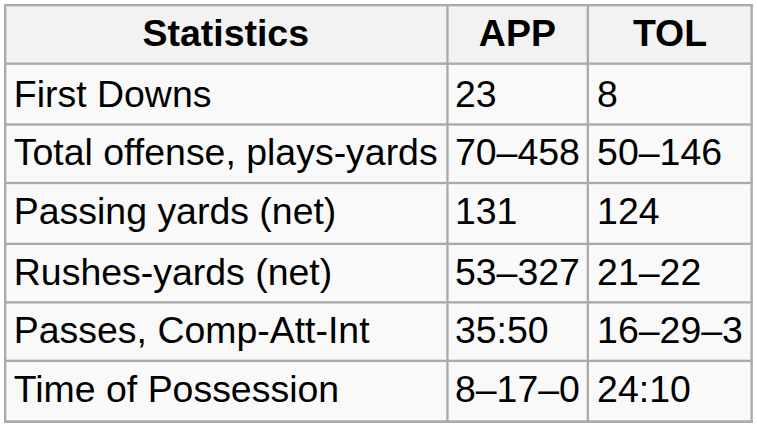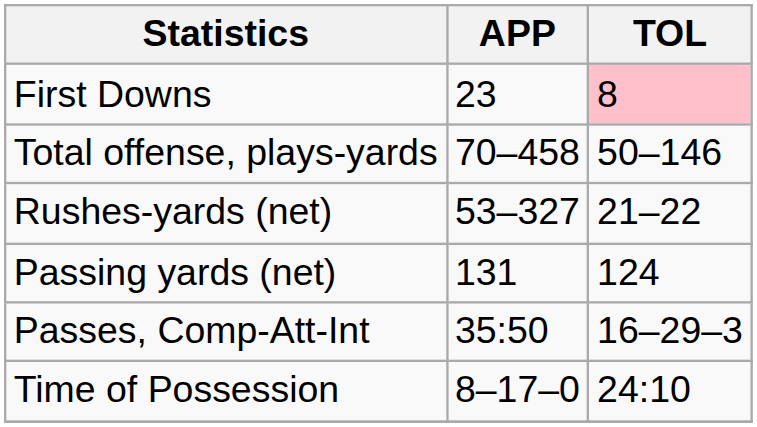(608, 93) no background -> (608, 93) pink background
rows swapped: (173, 271) <-> (175, 212)
